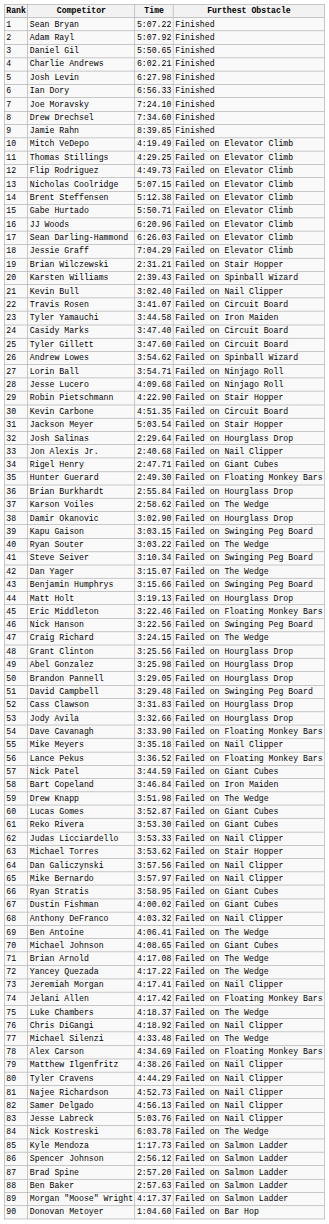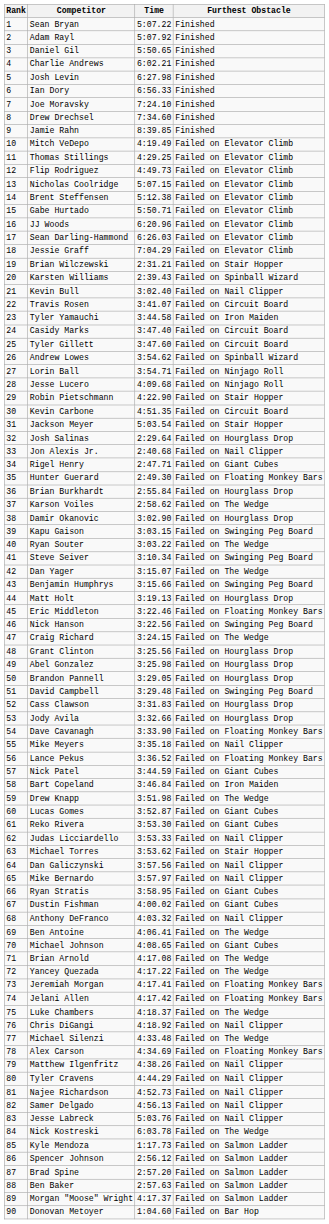(229, 985) Failed on Nail Clipper -> (249, 985) Failed on Floating Monkey Bars
